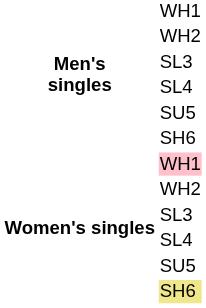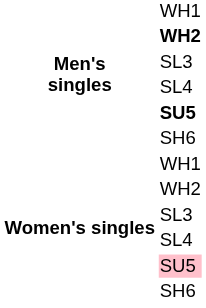(180, 36) normal -> (180, 36) bold
(178, 112) normal -> (178, 112) bold
(180, 163) pink background -> (180, 163) no background
(178, 266) no background -> (178, 266) pink background
(178, 291) khaki background -> (178, 291) no background
